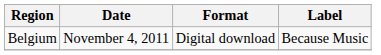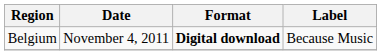(225, 38) normal -> (228, 38) bold
